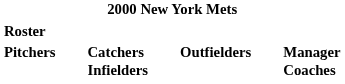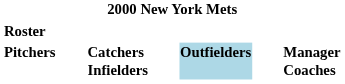(216, 52) no background -> (216, 52) lightblue background
